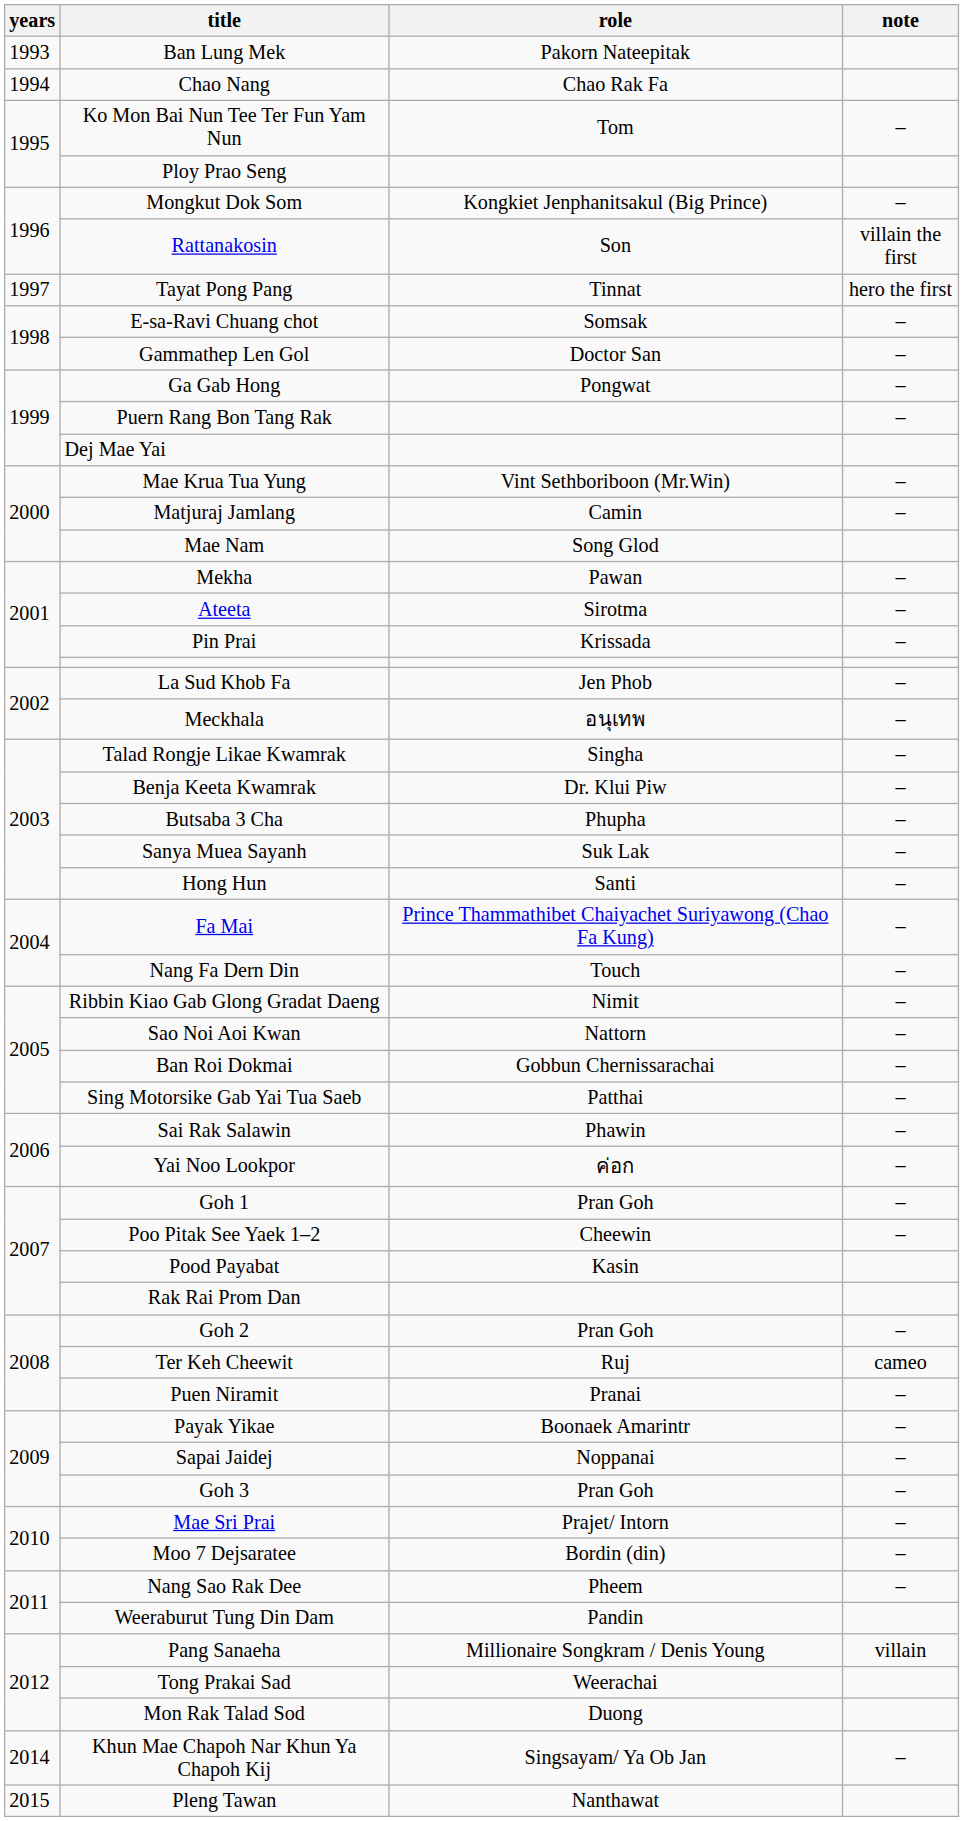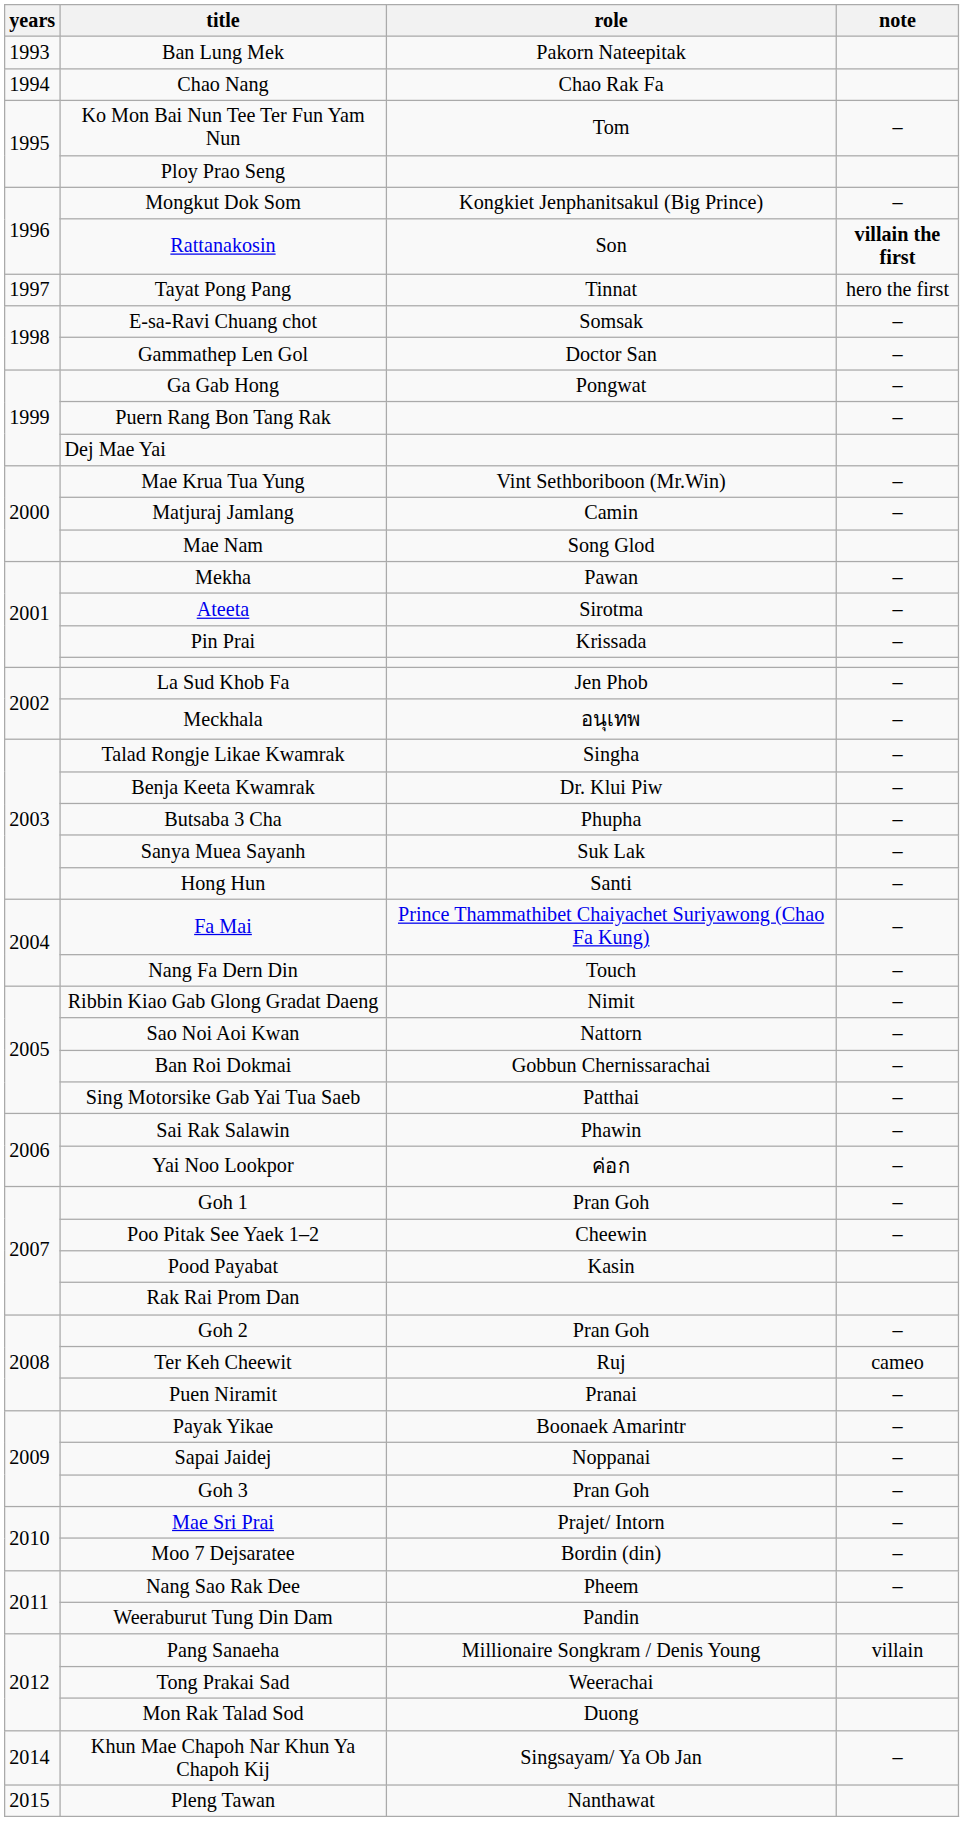(900, 246) normal -> (897, 246) bold
